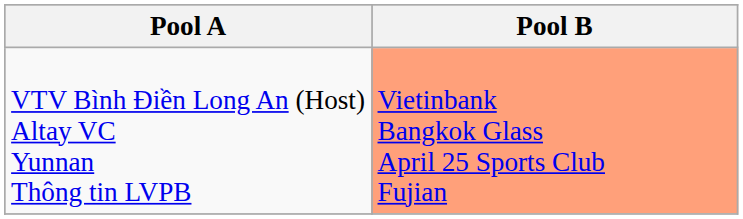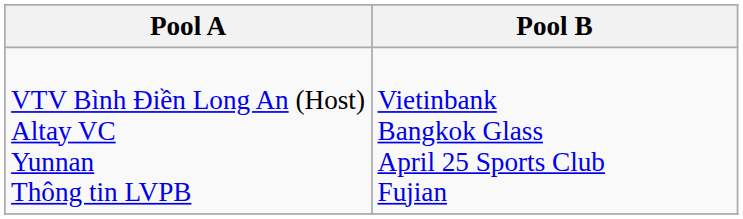(491, 145) lightsalmon background -> (491, 145) no background
